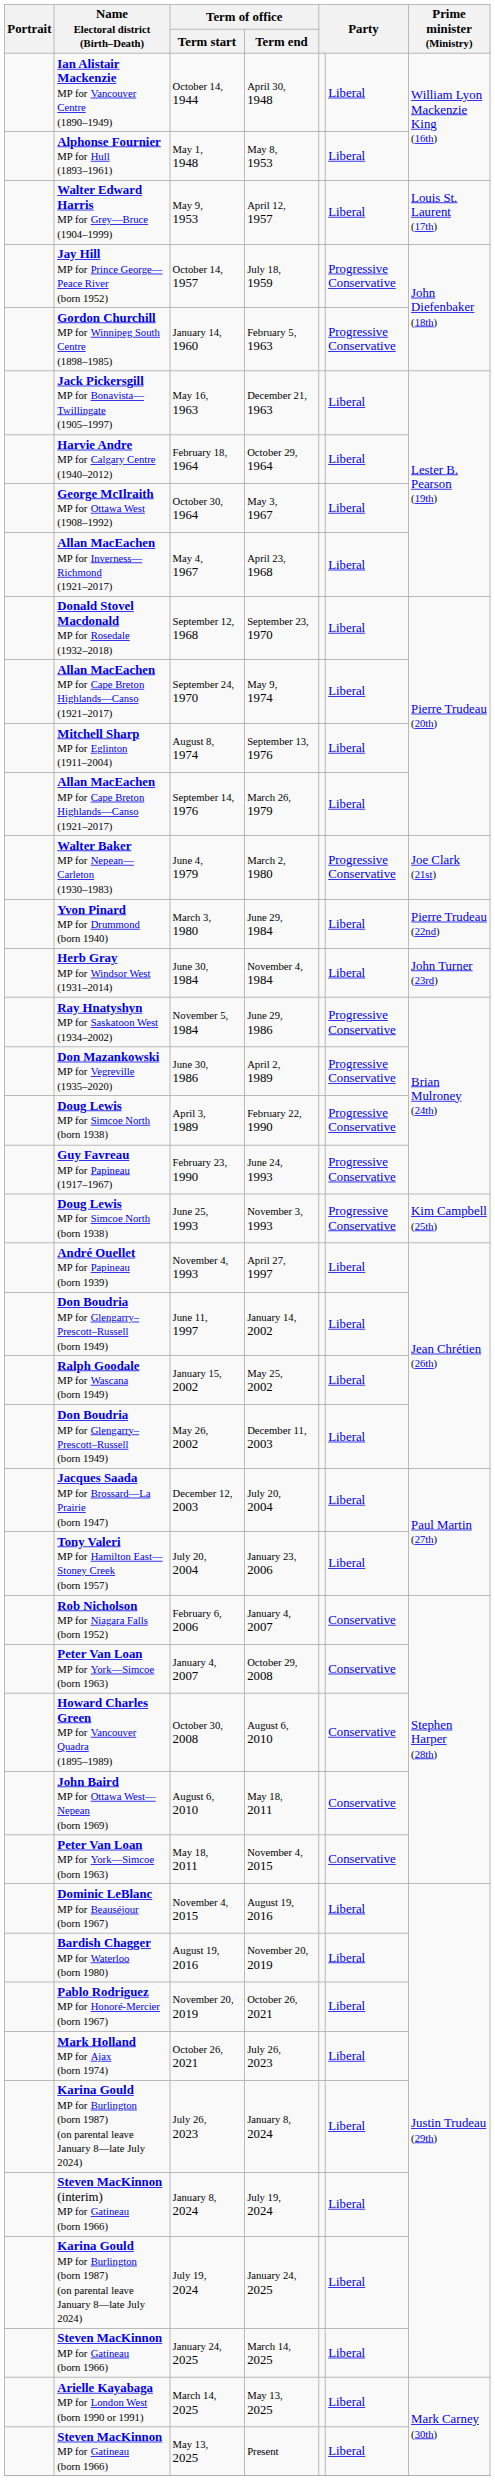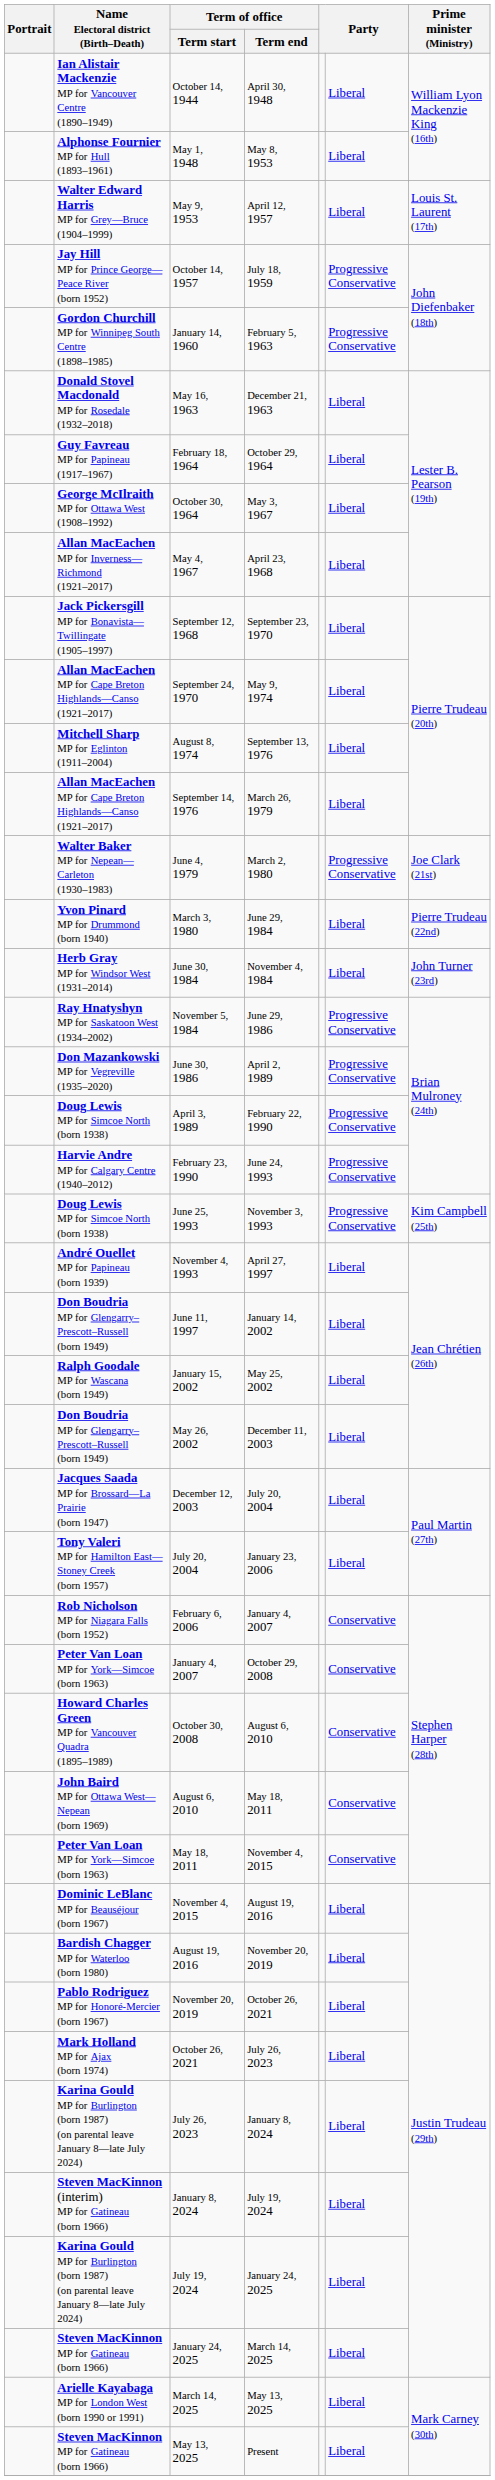(101, 402) Jack Pickersgill MP for Bonavista—Twillingate (1905–1997) -> (96, 402) Donald Stovel Macdonald MP for Rosedale (1932–2018)
(106, 459) Harvie Andre MP for Calgary Centre (1940–2012) -> (94, 459) Guy Favreau MP for Papineau (1917–1967)
(96, 628) Donald Stovel Macdonald MP for Rosedale (1932–2018) -> (101, 628) Jack Pickersgill MP for Bonavista—Twillingate (1905–1997)
(94, 1169) Guy Favreau MP for Papineau (1917–1967) -> (106, 1169) Harvie Andre MP for Calgary Centre (1940–2012)
